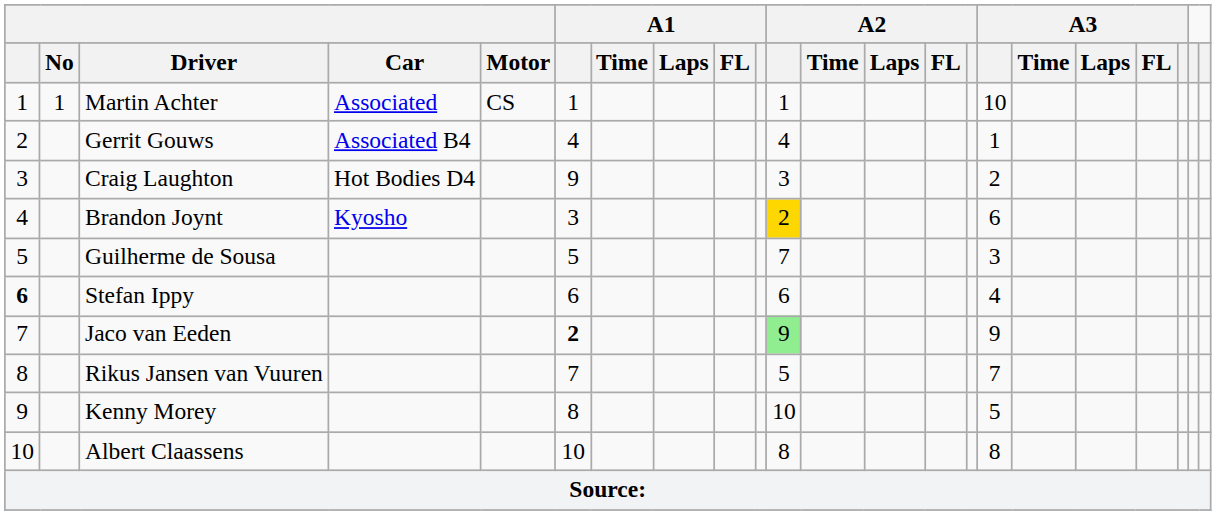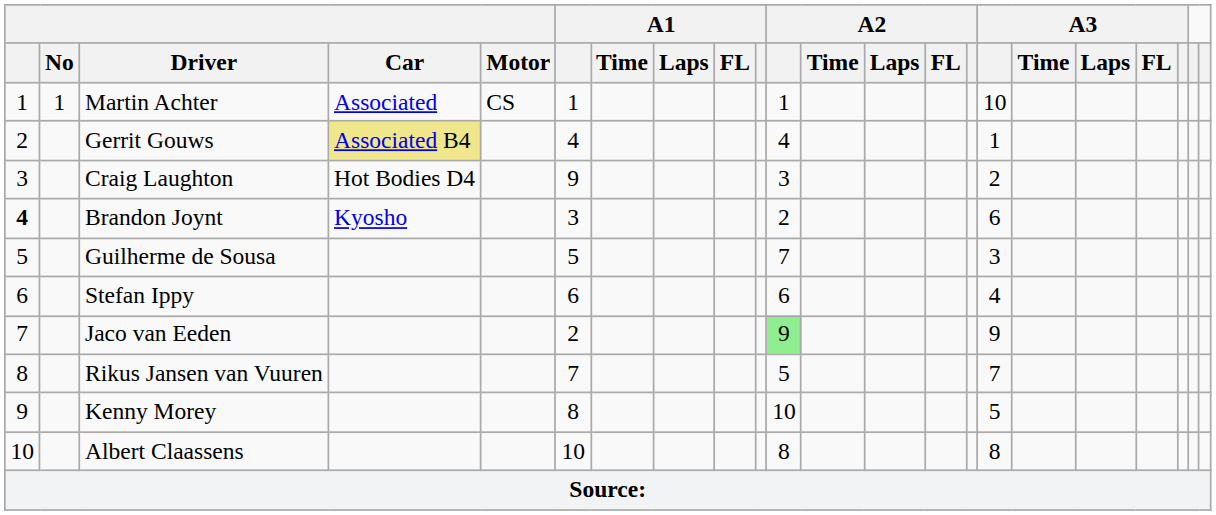(402, 139) no background -> (402, 139) khaki background
(22, 217) normal -> (22, 217) bold
(784, 217) gold background -> (784, 217) no background
(22, 295) bold -> (22, 295) normal
(573, 334) bold -> (573, 334) normal
